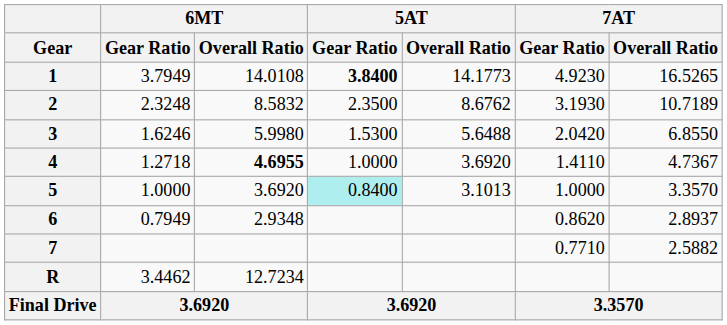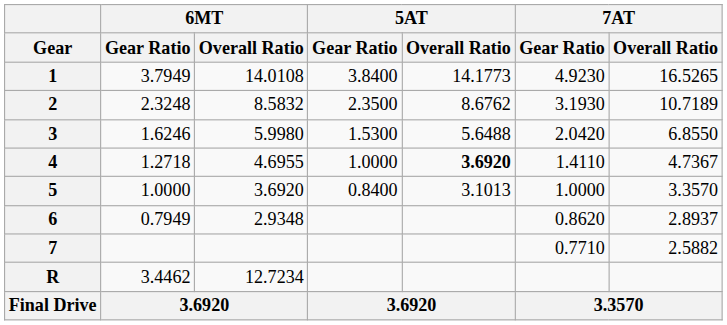(373, 76) bold -> (373, 76) normal
(279, 162) bold -> (279, 162) normal
(486, 162) normal -> (486, 162) bold
(373, 190) paleturquoise background -> (373, 190) no background
